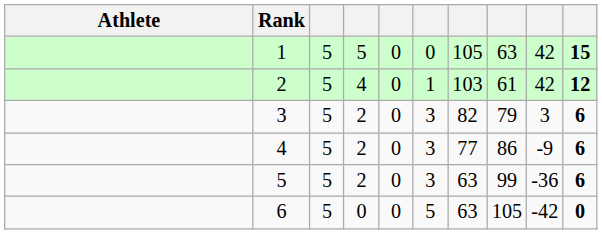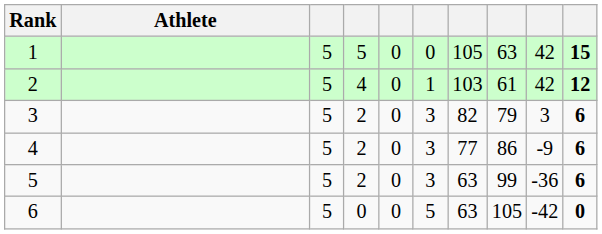columns swapped: (282, 20) <-> (129, 20)
